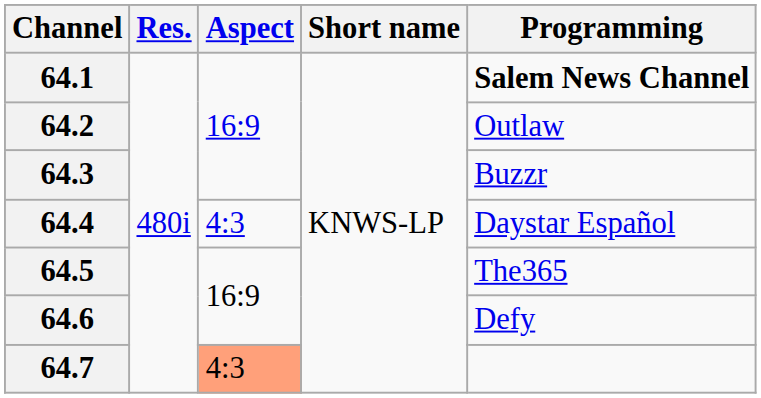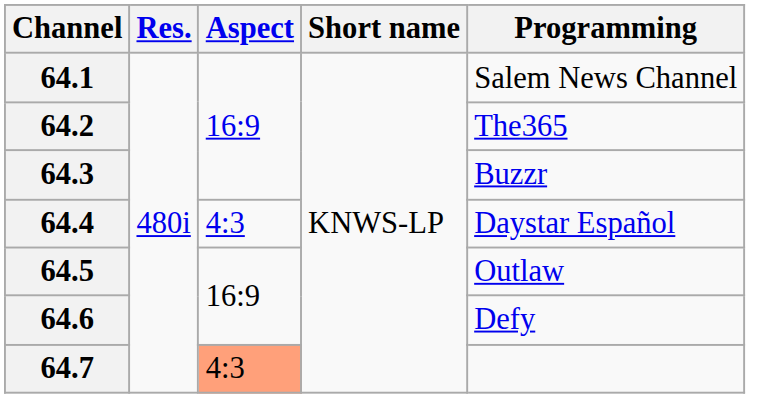(612, 77) bold -> (606, 77) normal
(519, 125) Outlaw -> (521, 125) The365
(521, 271) The365 -> (519, 271) Outlaw
